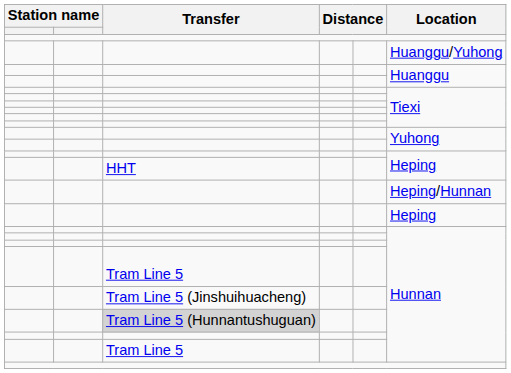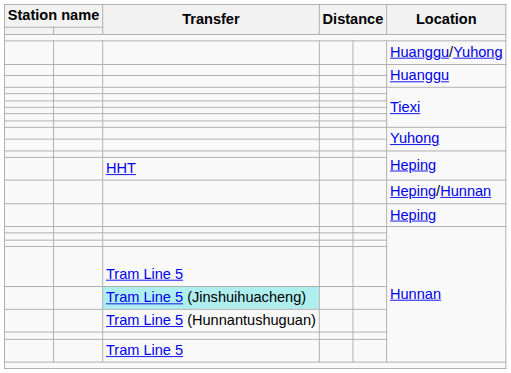(206, 297) no background -> (206, 297) paleturquoise background
(211, 320) lightgrey background -> (211, 320) no background
